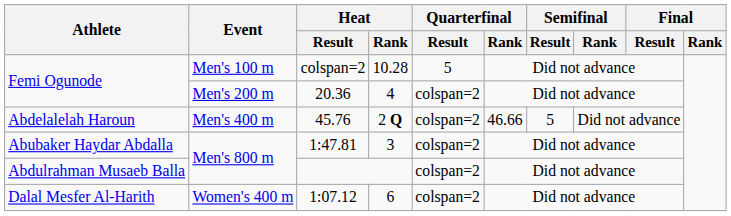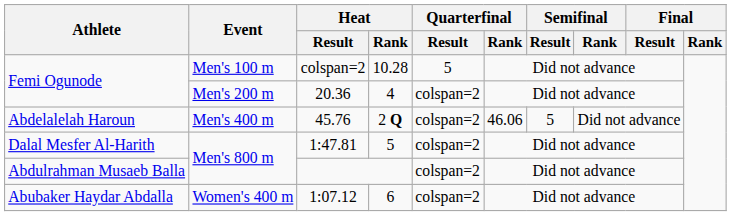(505, 119) 46.66 -> (505, 119) 46.06
(91, 145) Abubaker Haydar Abdalla -> (81, 145) Dalal Mesfer Al-Harith
(390, 145) 3 -> (390, 145) 5
(81, 197) Dalal Mesfer Al-Harith -> (91, 197) Abubaker Haydar Abdalla
